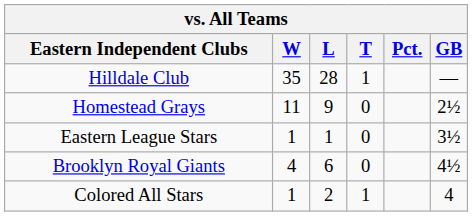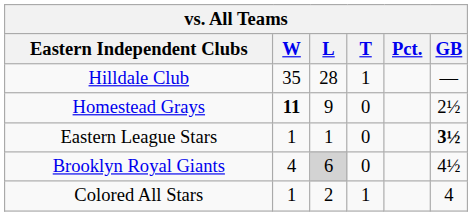(292, 107) normal -> (292, 107) bold
(449, 136) normal -> (449, 136) bold
(329, 166) no background -> (329, 166) lightgrey background
